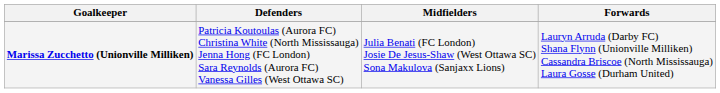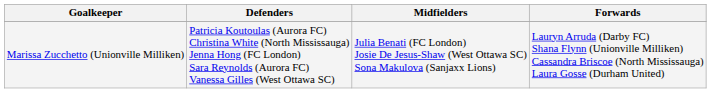(100, 54) bold -> (96, 54) normal
